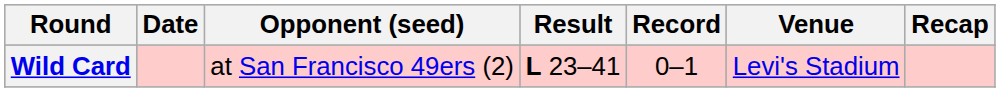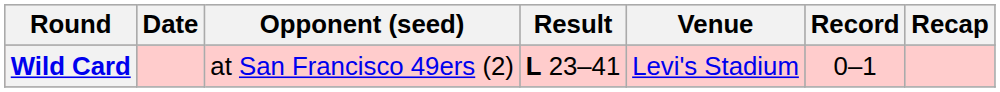columns swapped: (677, 24) <-> (816, 24)
